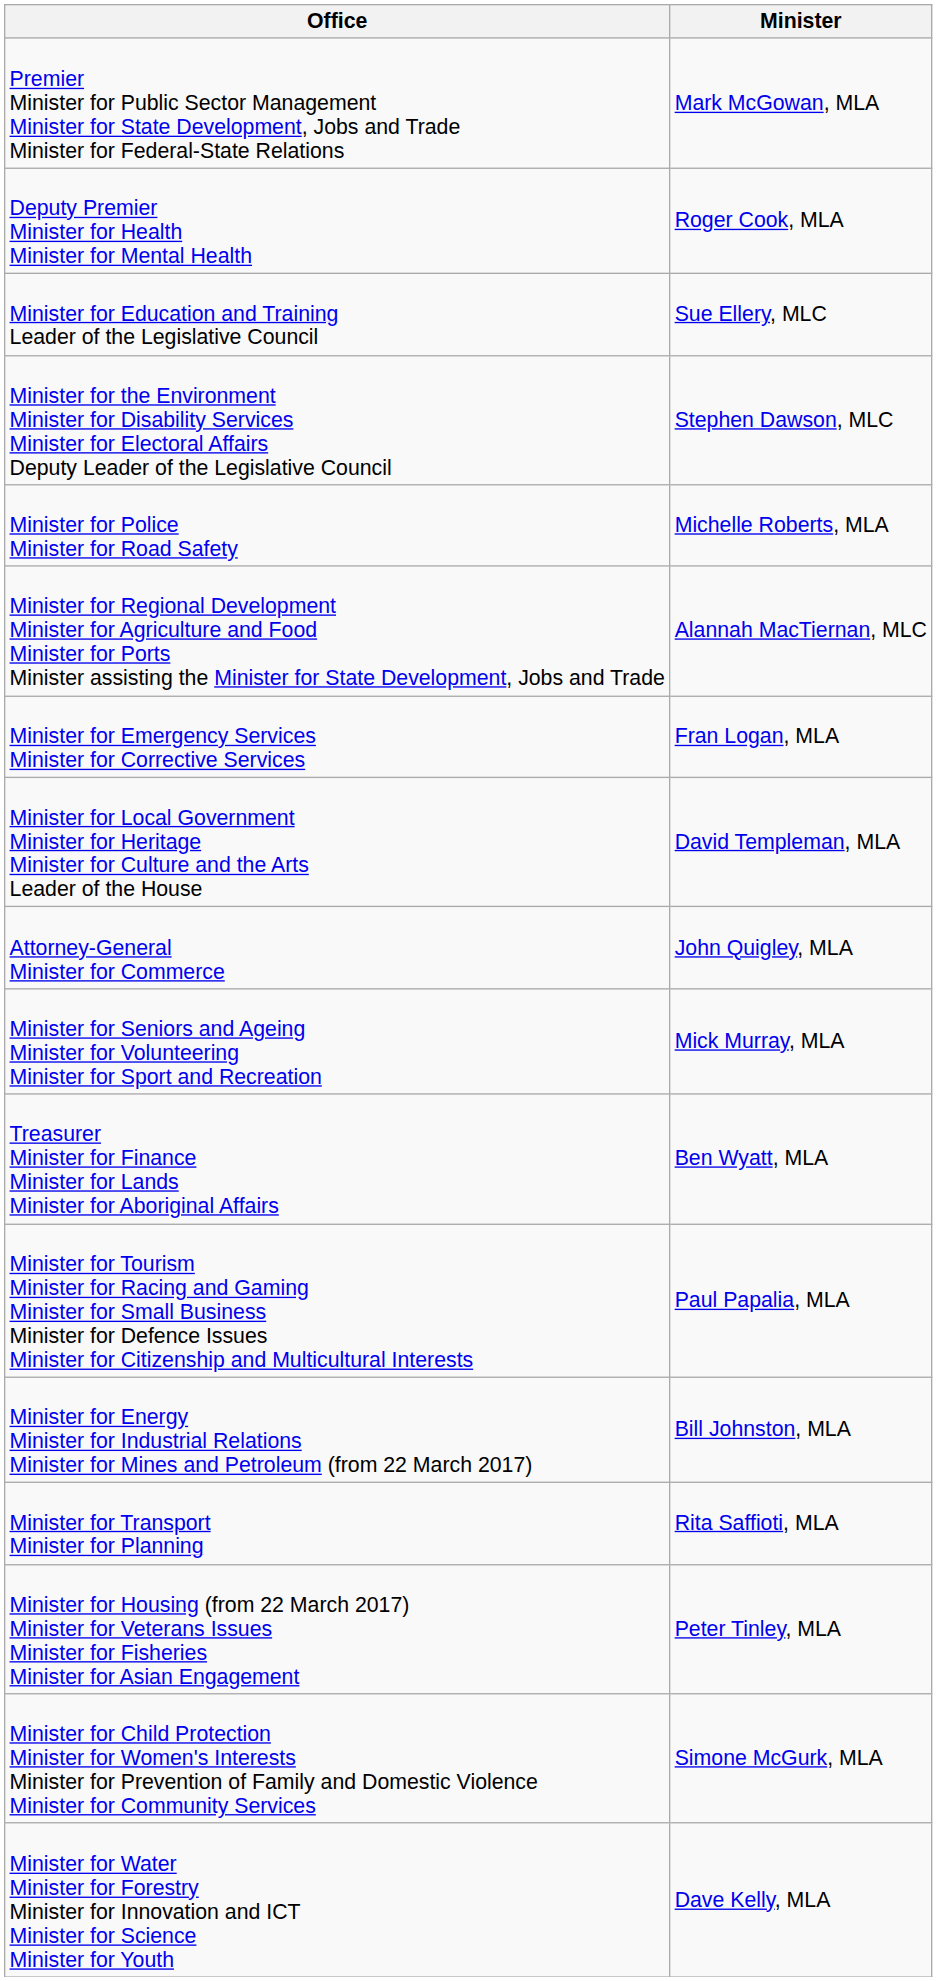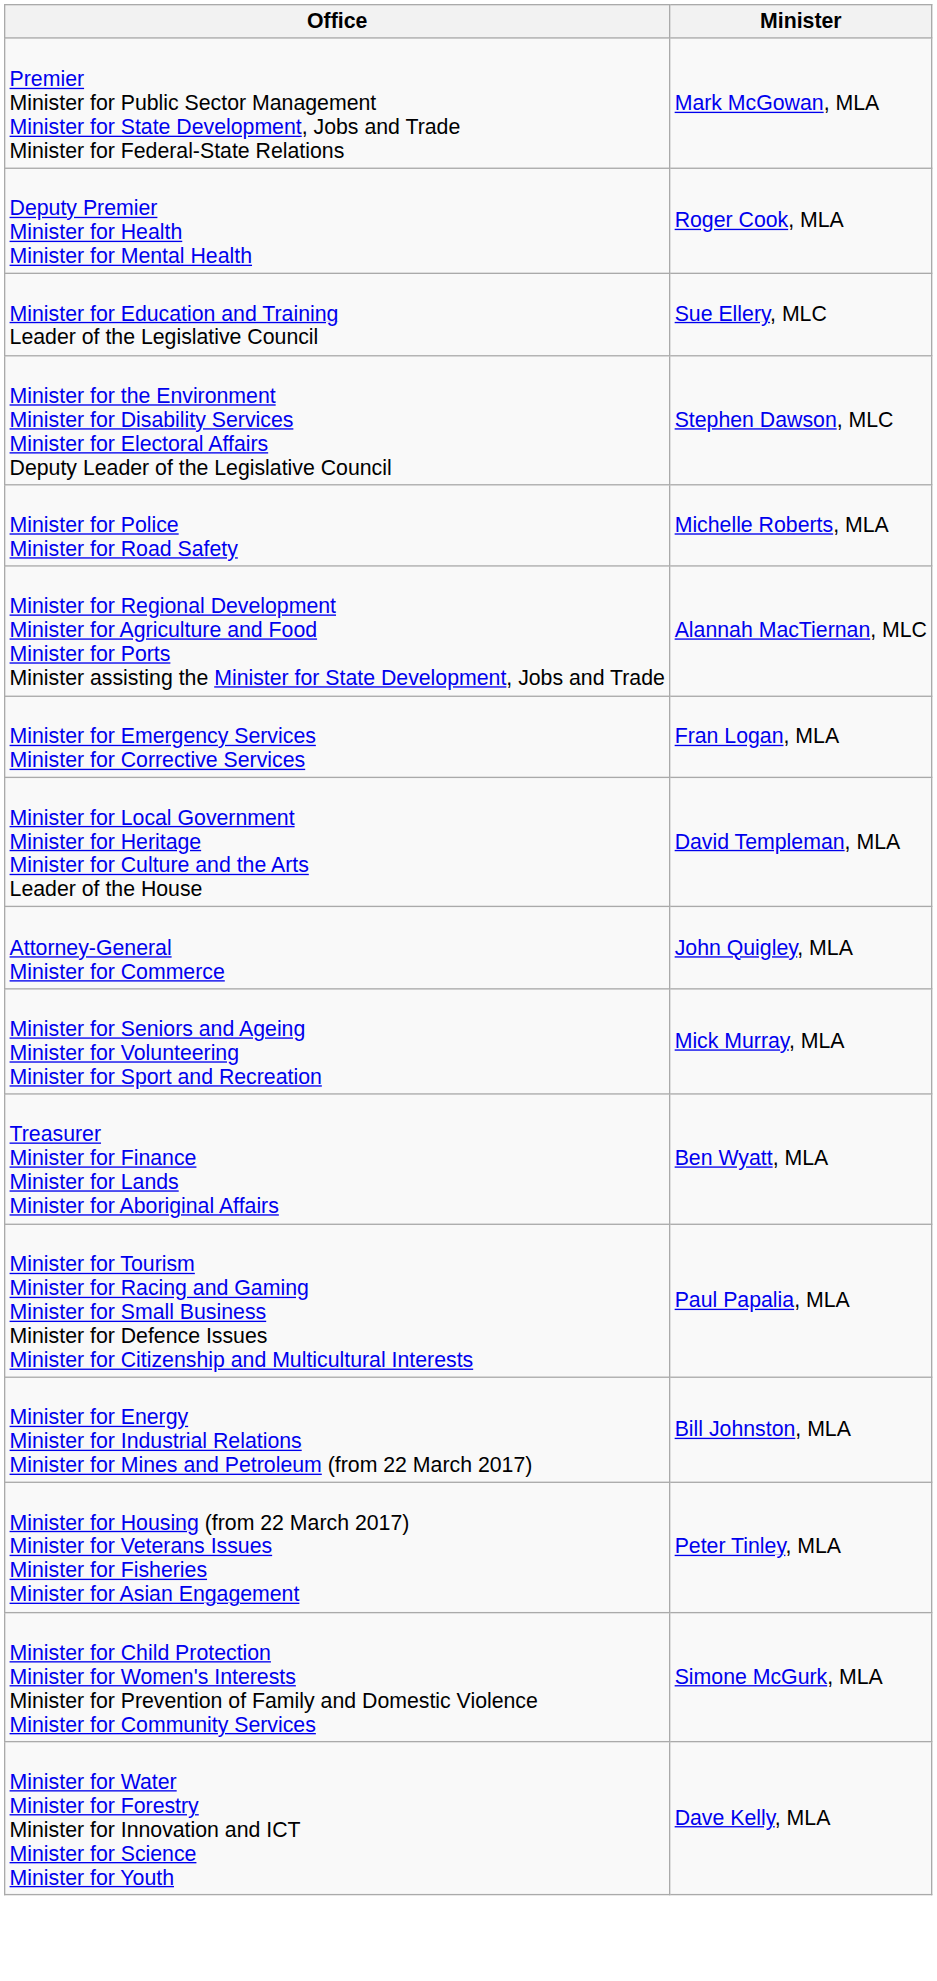- row: (110, 1535)
